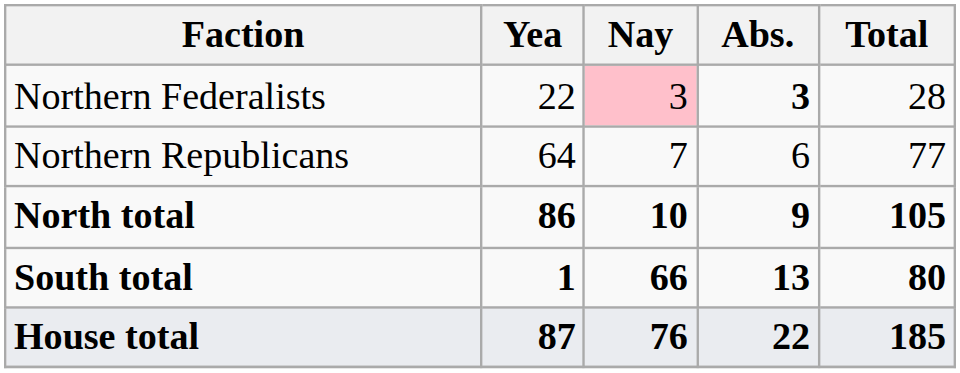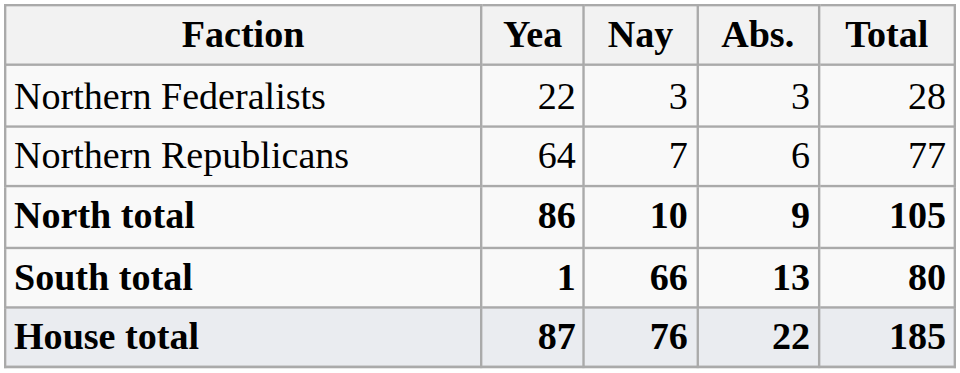(678, 95) pink background -> (678, 95) no background
(800, 95) bold -> (800, 95) normal
